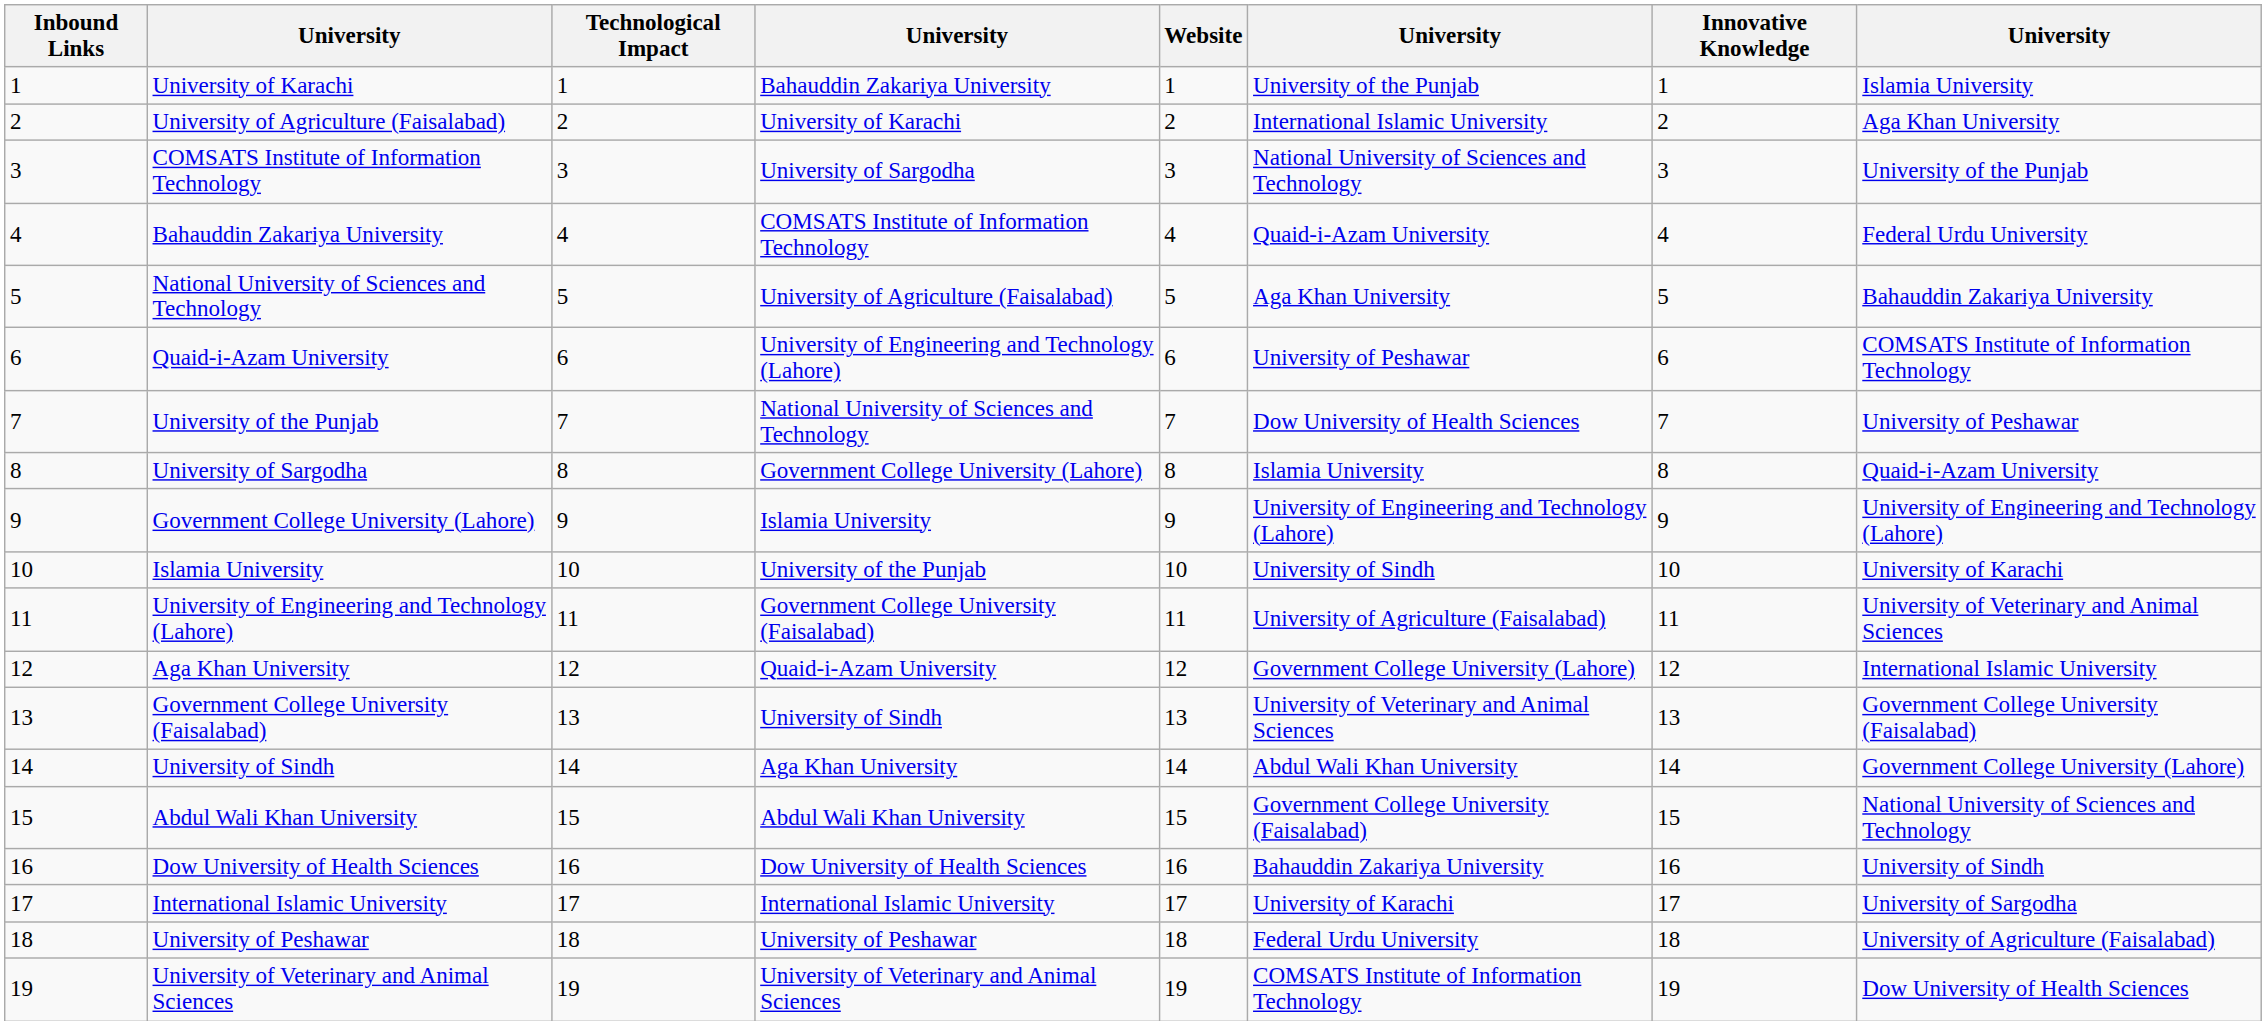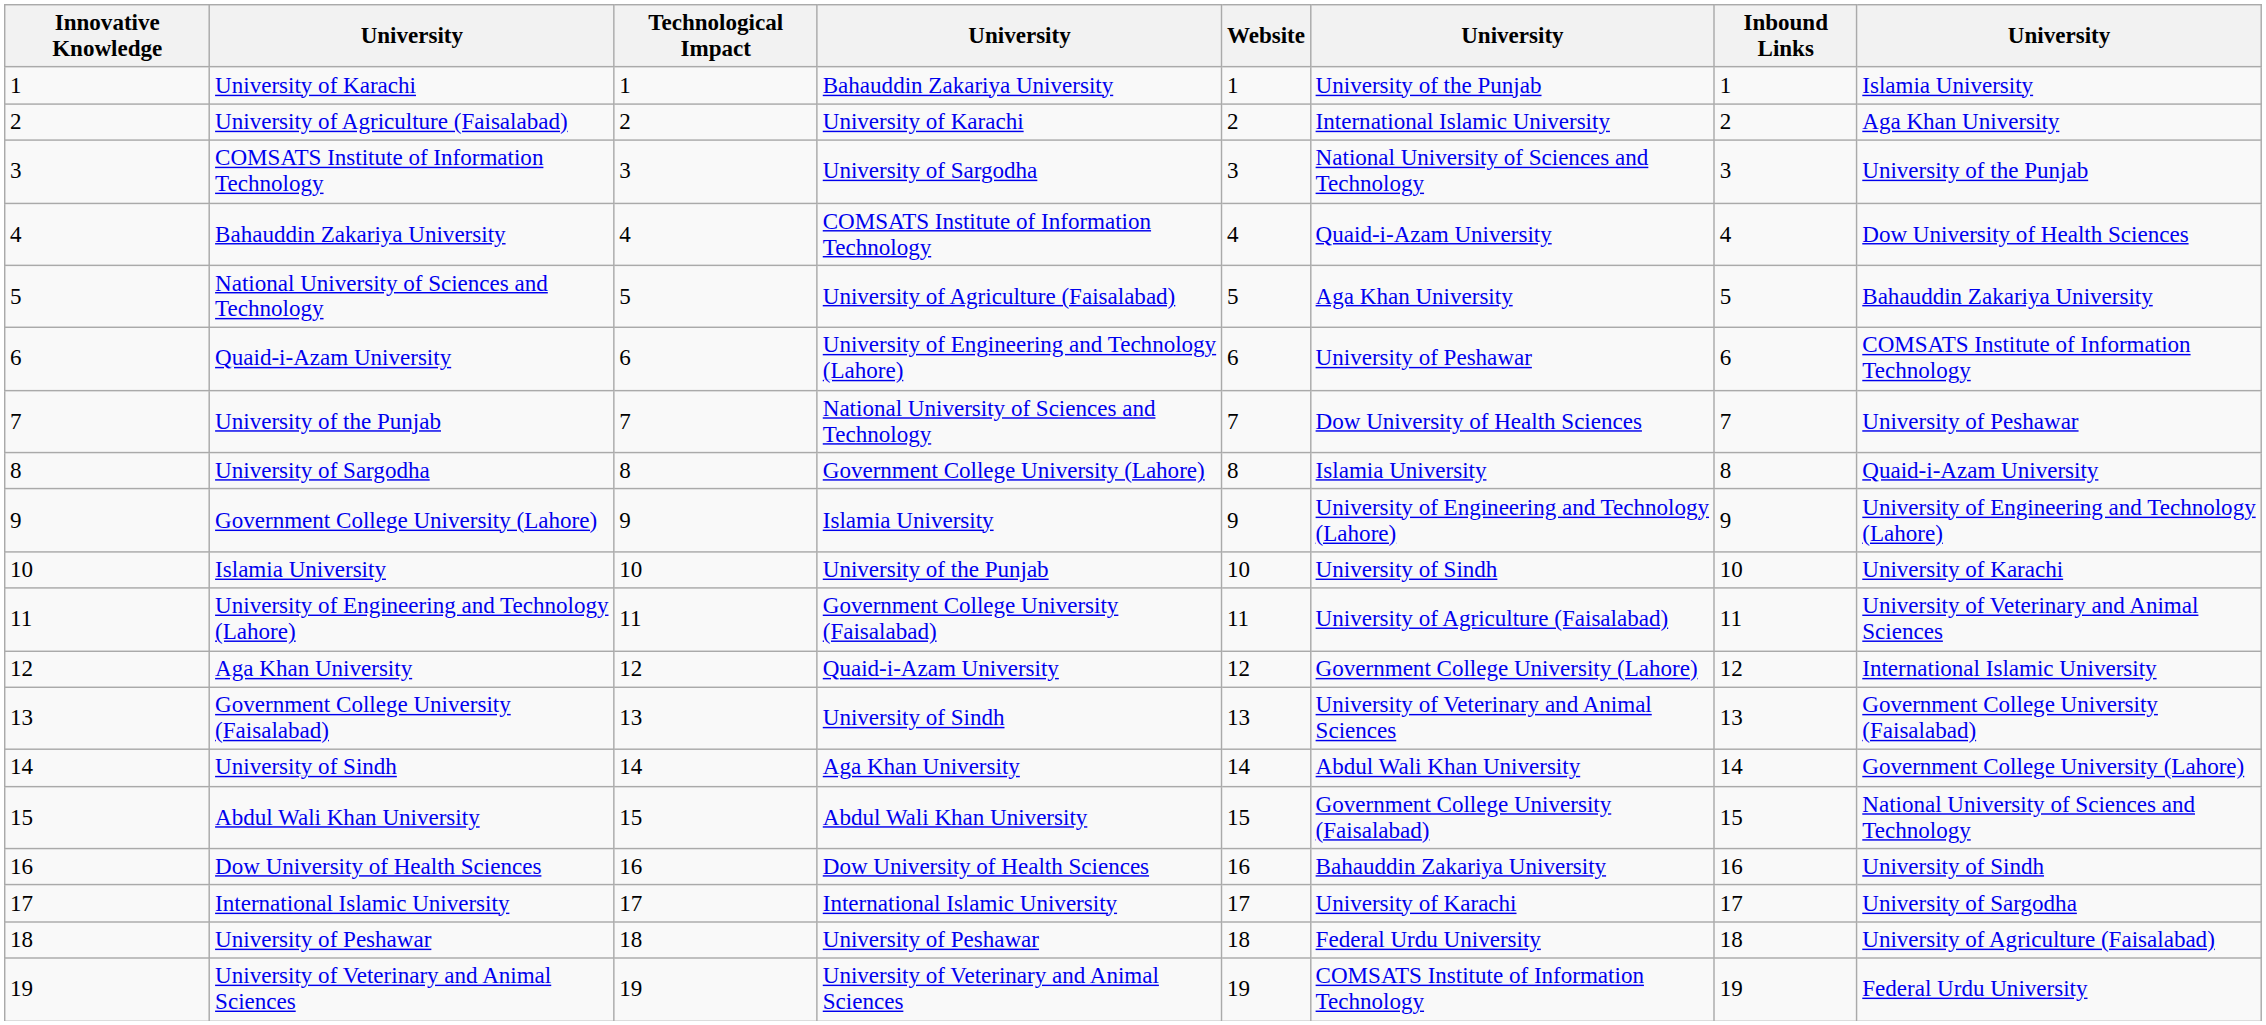columns swapped: (1754, 35) <-> (76, 35)
(1975, 233) Federal Urdu University -> (2025, 233) Dow University of Health Sciences
(2025, 989) Dow University of Health Sciences -> (1975, 989) Federal Urdu University
